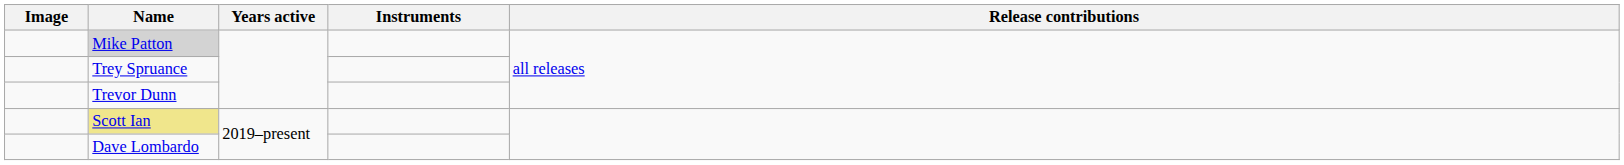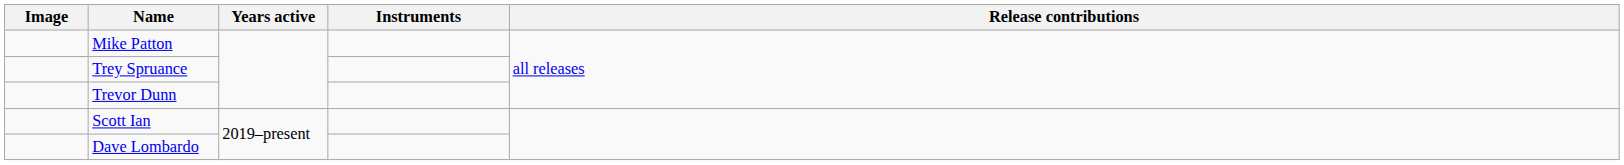(132, 43) lightgrey background -> (132, 43) no background
(122, 120) khaki background -> (122, 120) no background
